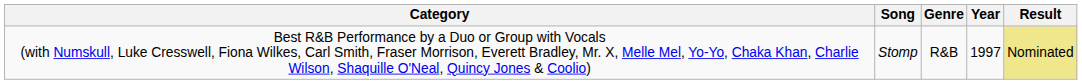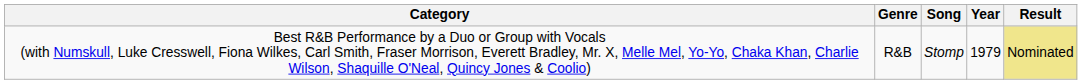columns swapped: (944, 15) <-> (898, 15)
(985, 52) 1997 -> (985, 52) 1979
